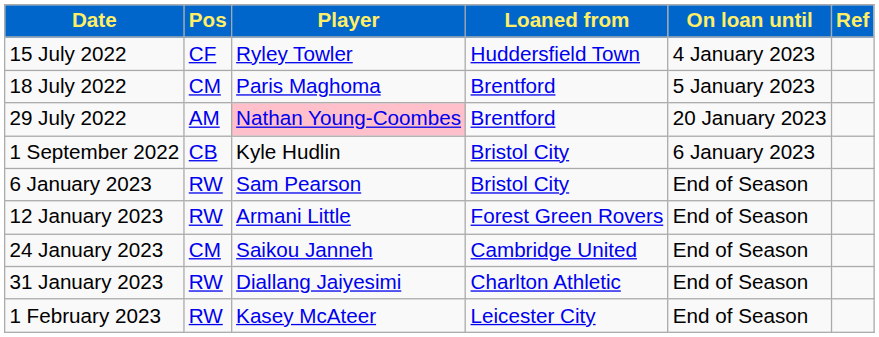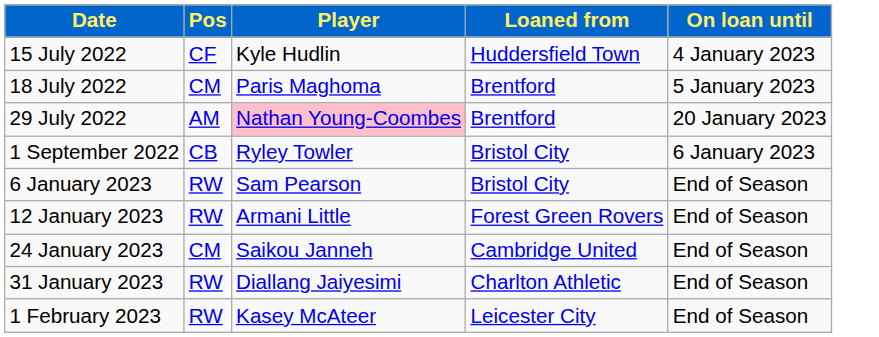- column: (853, 20)
(294, 53) Ryley Towler -> (288, 53) Kyle Hudlin
(288, 151) Kyle Hudlin -> (294, 151) Ryley Towler
